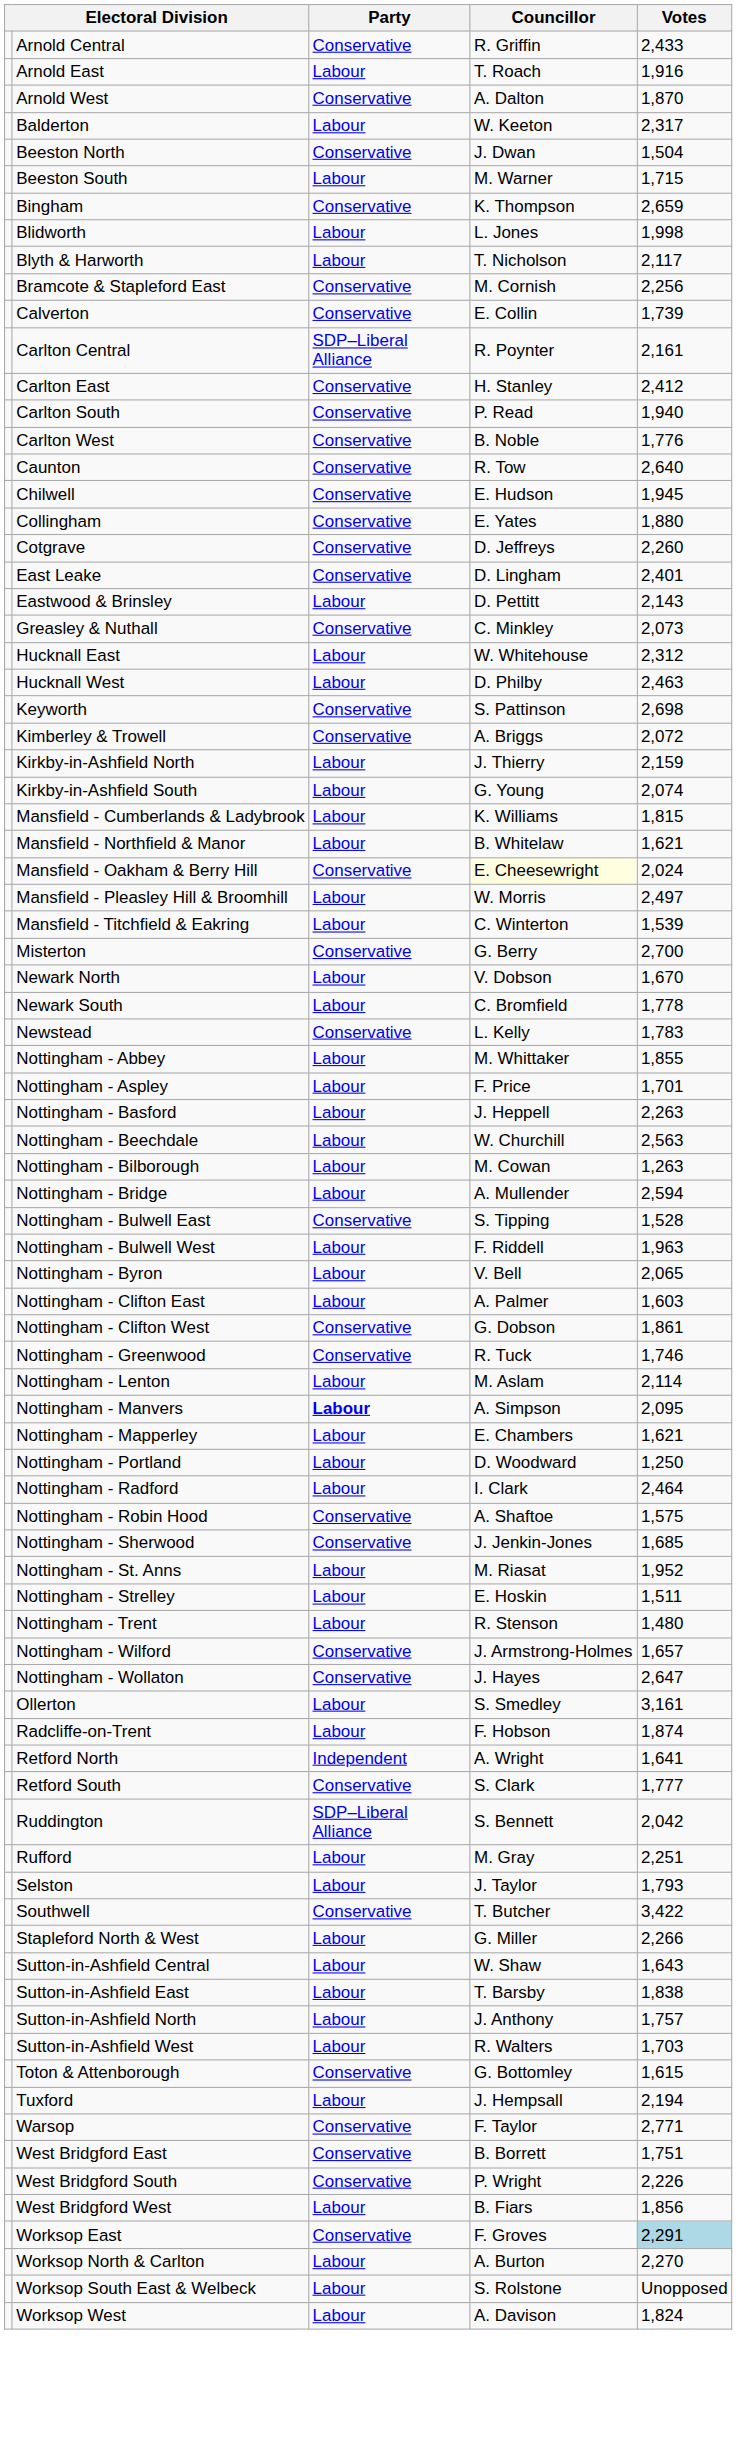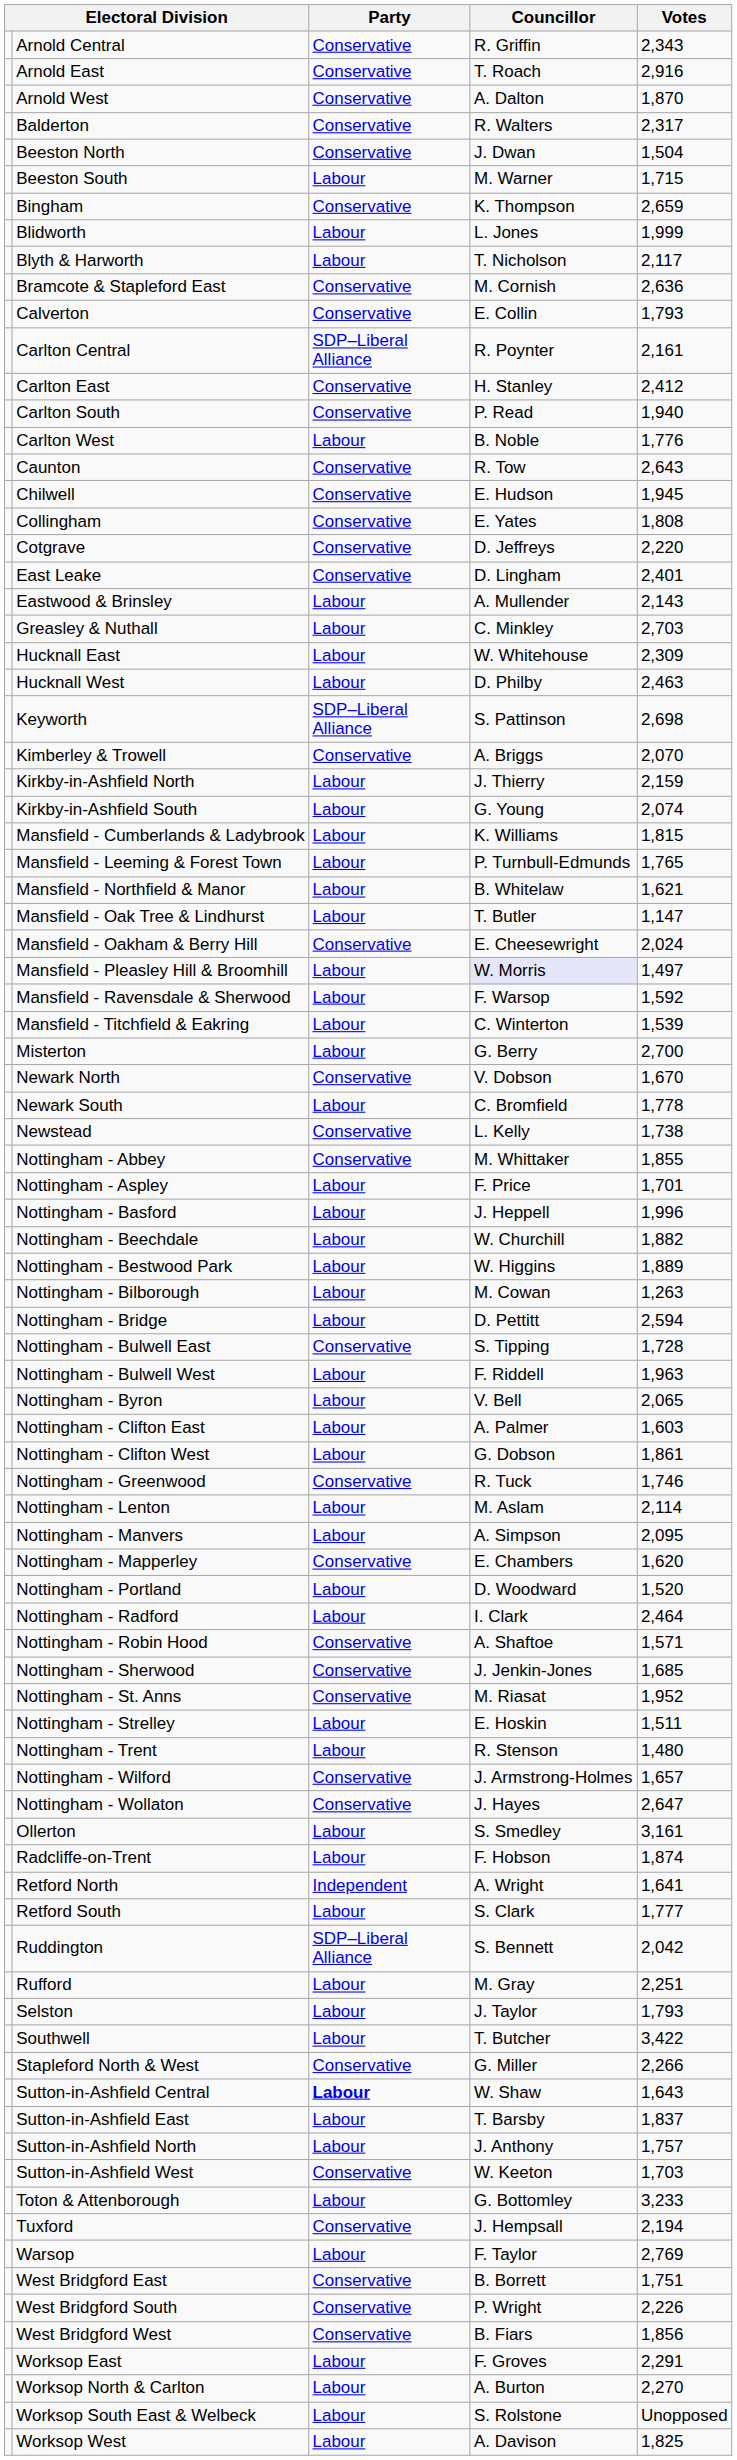(662, 44) 2,433 -> (662, 44) 2,343
(339, 71) Labour -> (362, 71) Conservative
(662, 71) 1,916 -> (662, 71) 2,916
(339, 125) Labour -> (362, 125) Conservative
(513, 125) W. Keeton -> (513, 125) R. Walters
(662, 233) 1,998 -> (662, 233) 1,999
(662, 286) 2,256 -> (662, 286) 2,636
(662, 313) 1,739 -> (662, 313) 1,793
(362, 440) Conservative -> (339, 440) Labour
(662, 467) 2,640 -> (662, 467) 2,643
(662, 521) 1,880 -> (662, 521) 1,808
(662, 548) 2,260 -> (662, 548) 2,220
(507, 601) D. Pettitt -> (522, 601) A. Mullender
(362, 628) Conservative -> (339, 628) Labour
(662, 628) 2,073 -> (662, 628) 2,703
(662, 655) 2,312 -> (662, 655) 2,309
(362, 709) Conservative -> (360, 719) SDP–Liberal Alliance
(662, 736) 2,072 -> (662, 755) 2,070
+ row: (149, 863)
+ row: (140, 916)
(536, 870) lightyellow background -> (536, 943) no background
(510, 897) no background -> (510, 970) lavender background
(662, 897) 2,497 -> (662, 970) 1,497
+ row: (153, 997)
(362, 951) Conservative -> (339, 1051) Labour
(339, 978) Labour -> (362, 1078) Conservative
(662, 1032) 1,783 -> (662, 1132) 1,738
(339, 1059) Labour -> (362, 1158) Conservative
(662, 1112) 2,263 -> (662, 1212) 1,996
(662, 1139) 2,563 -> (662, 1239) 1,882
+ row: (124, 1266)
(522, 1193) A. Mullender -> (507, 1320) D. Pettitt
(662, 1220) 1,528 -> (662, 1347) 1,728
(362, 1328) Conservative -> (339, 1454) Labour
(341, 1408) bold -> (339, 1535) normal
(339, 1435) Labour -> (362, 1562) Conservative
(662, 1435) 1,621 -> (662, 1562) 1,620
(662, 1462) 1,250 -> (662, 1589) 1,520
(662, 1516) 1,575 -> (662, 1643) 1,571
(339, 1570) Labour -> (362, 1696) Conservative
(362, 1785) Conservative -> (339, 1912) Labour
(362, 1912) Conservative -> (339, 2038) Labour
(339, 1938) Labour -> (362, 2065) Conservative
(339, 1965) normal -> (341, 2092) bold
(662, 1992) 1,838 -> (662, 2119) 1,837
(339, 2046) Labour -> (362, 2173) Conservative
(513, 2046) R. Walters -> (513, 2173) W. Keeton
(362, 2073) Conservative -> (339, 2200) Labour
(662, 2073) 1,615 -> (662, 2200) 3,233
(339, 2100) Labour -> (362, 2226) Conservative
(362, 2127) Conservative -> (339, 2253) Labour
(662, 2127) 2,771 -> (662, 2253) 2,769
(339, 2207) Labour -> (362, 2334) Conservative
(362, 2234) Conservative -> (339, 2361) Labour
(662, 2234) lightblue background -> (662, 2361) no background
(662, 2315) 1,824 -> (662, 2442) 1,825
